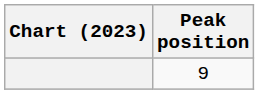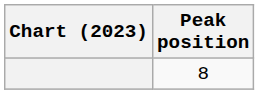(203, 74) 9 -> (203, 74) 8
